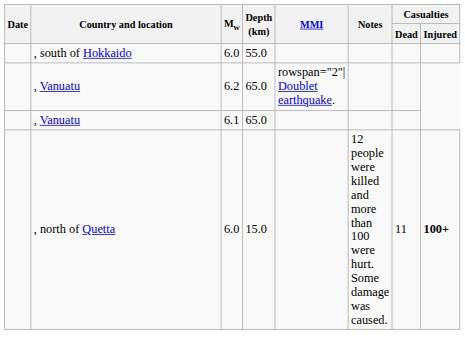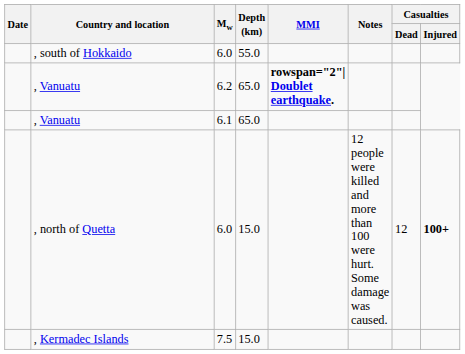(312, 86) normal -> (308, 86) bold
(401, 229) 11 -> (401, 229) 12
+ row: (81, 339)
